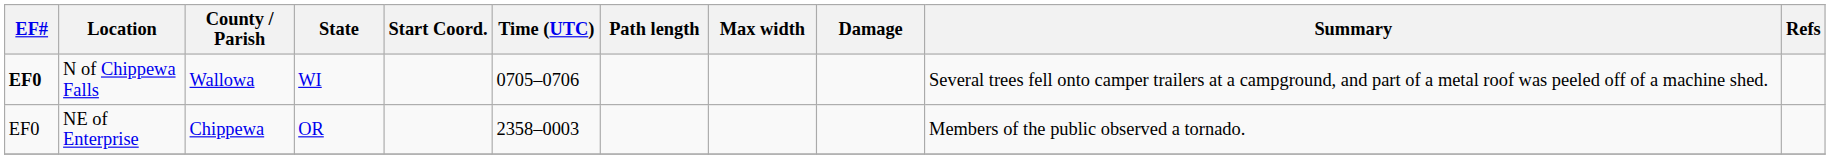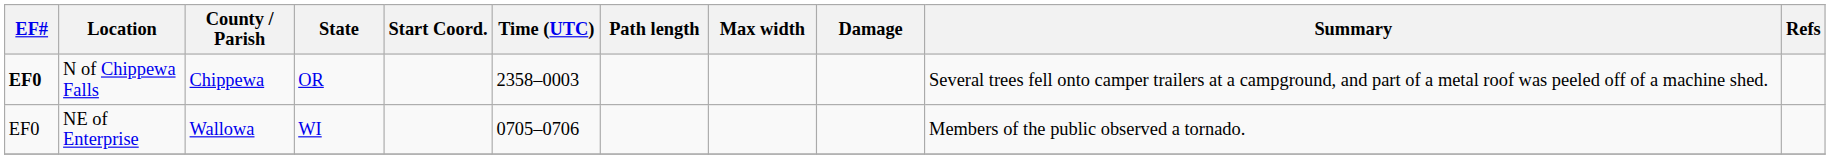(222, 79) Wallowa -> (227, 79) Chippewa
(310, 79) WI -> (311, 79) OR
(538, 79) 0705–0706 -> (538, 79) 2358–0003
(227, 129) Chippewa -> (222, 129) Wallowa
(311, 129) OR -> (310, 129) WI
(538, 129) 2358–0003 -> (538, 129) 0705–0706
